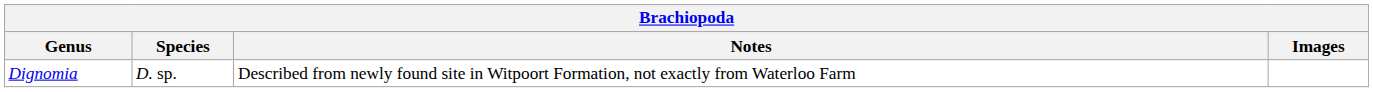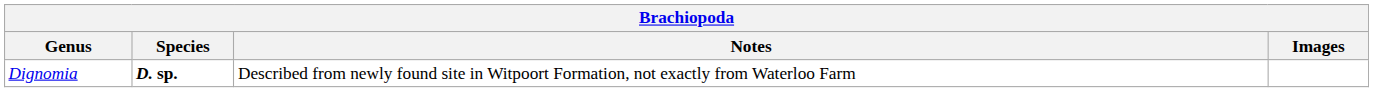(156, 73) normal -> (157, 73) bold
